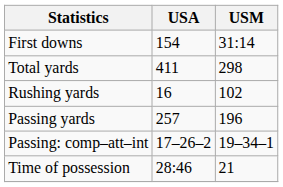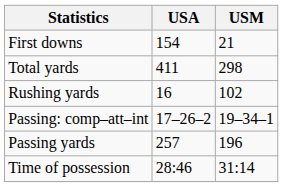(237, 43) 31:14 -> (226, 43) 21
rows swapped: (51, 118) <-> (78, 143)
(226, 168) 21 -> (237, 168) 31:14
